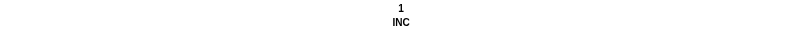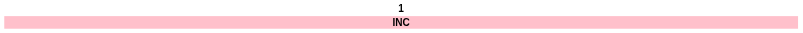(401, 22) no background -> (401, 22) pink background
